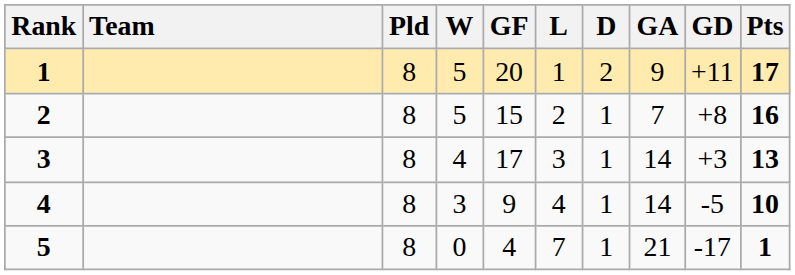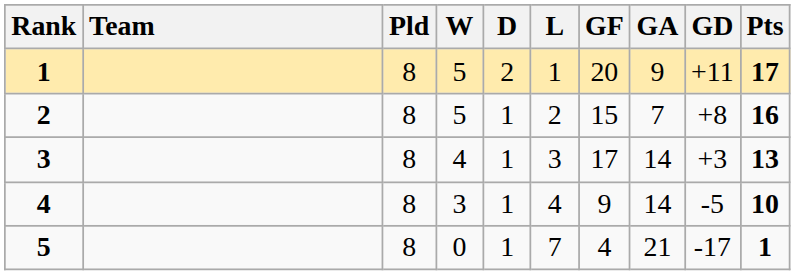columns swapped: (606, 26) <-> (509, 26)
